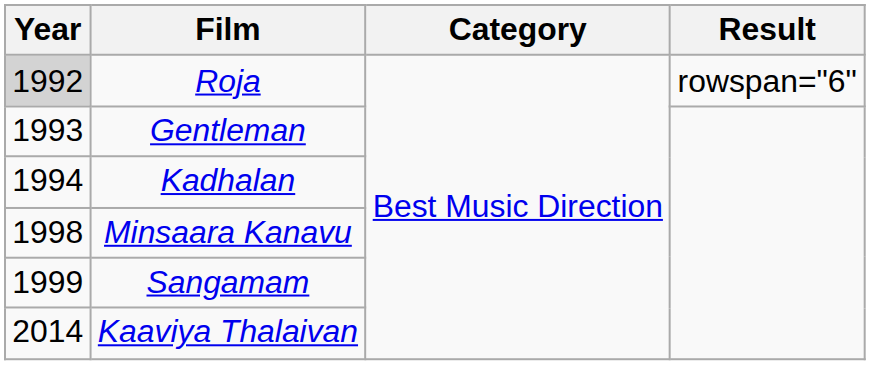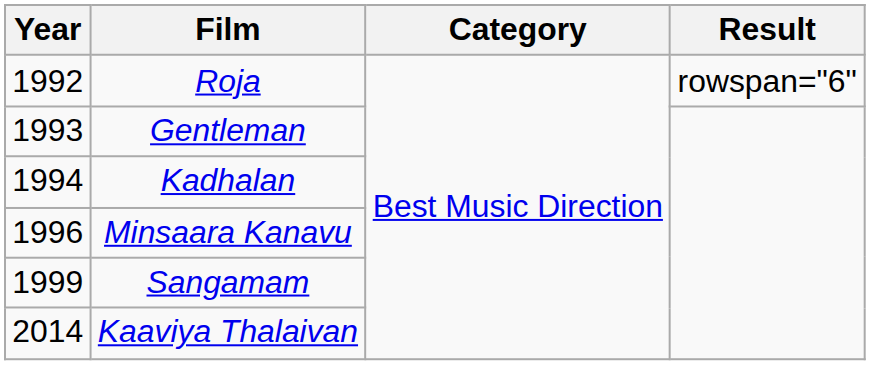(48, 80) lightgrey background -> (48, 80) no background
(48, 231) 1998 -> (48, 231) 1996
